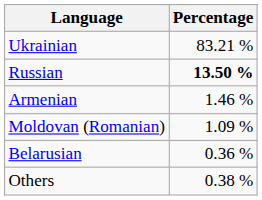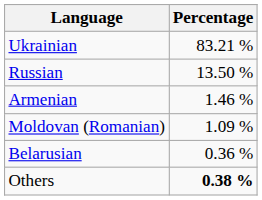(223, 72) bold -> (225, 72) normal
(229, 180) normal -> (228, 180) bold
